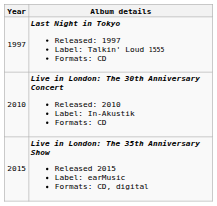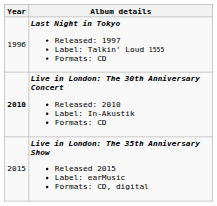(17, 45) 1997 -> (17, 45) 1996
(17, 104) normal -> (17, 104) bold
